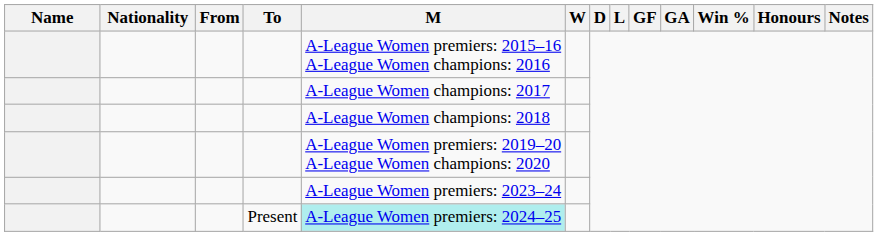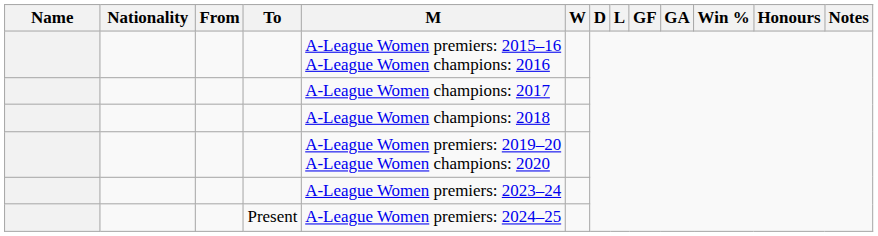(433, 217) paleturquoise background -> (433, 217) no background
